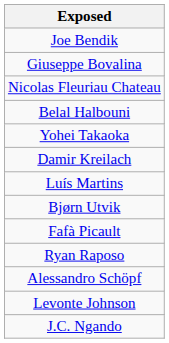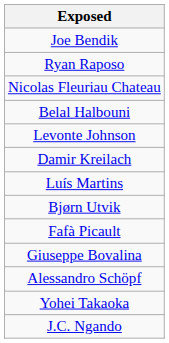(84, 64) Giuseppe Bovalina -> (84, 64) Ryan Raposo
(84, 135) Yohei Takaoka -> (84, 135) Levonte Johnson
(84, 254) Ryan Raposo -> (84, 254) Giuseppe Bovalina
(84, 302) Levonte Johnson -> (84, 302) Yohei Takaoka
